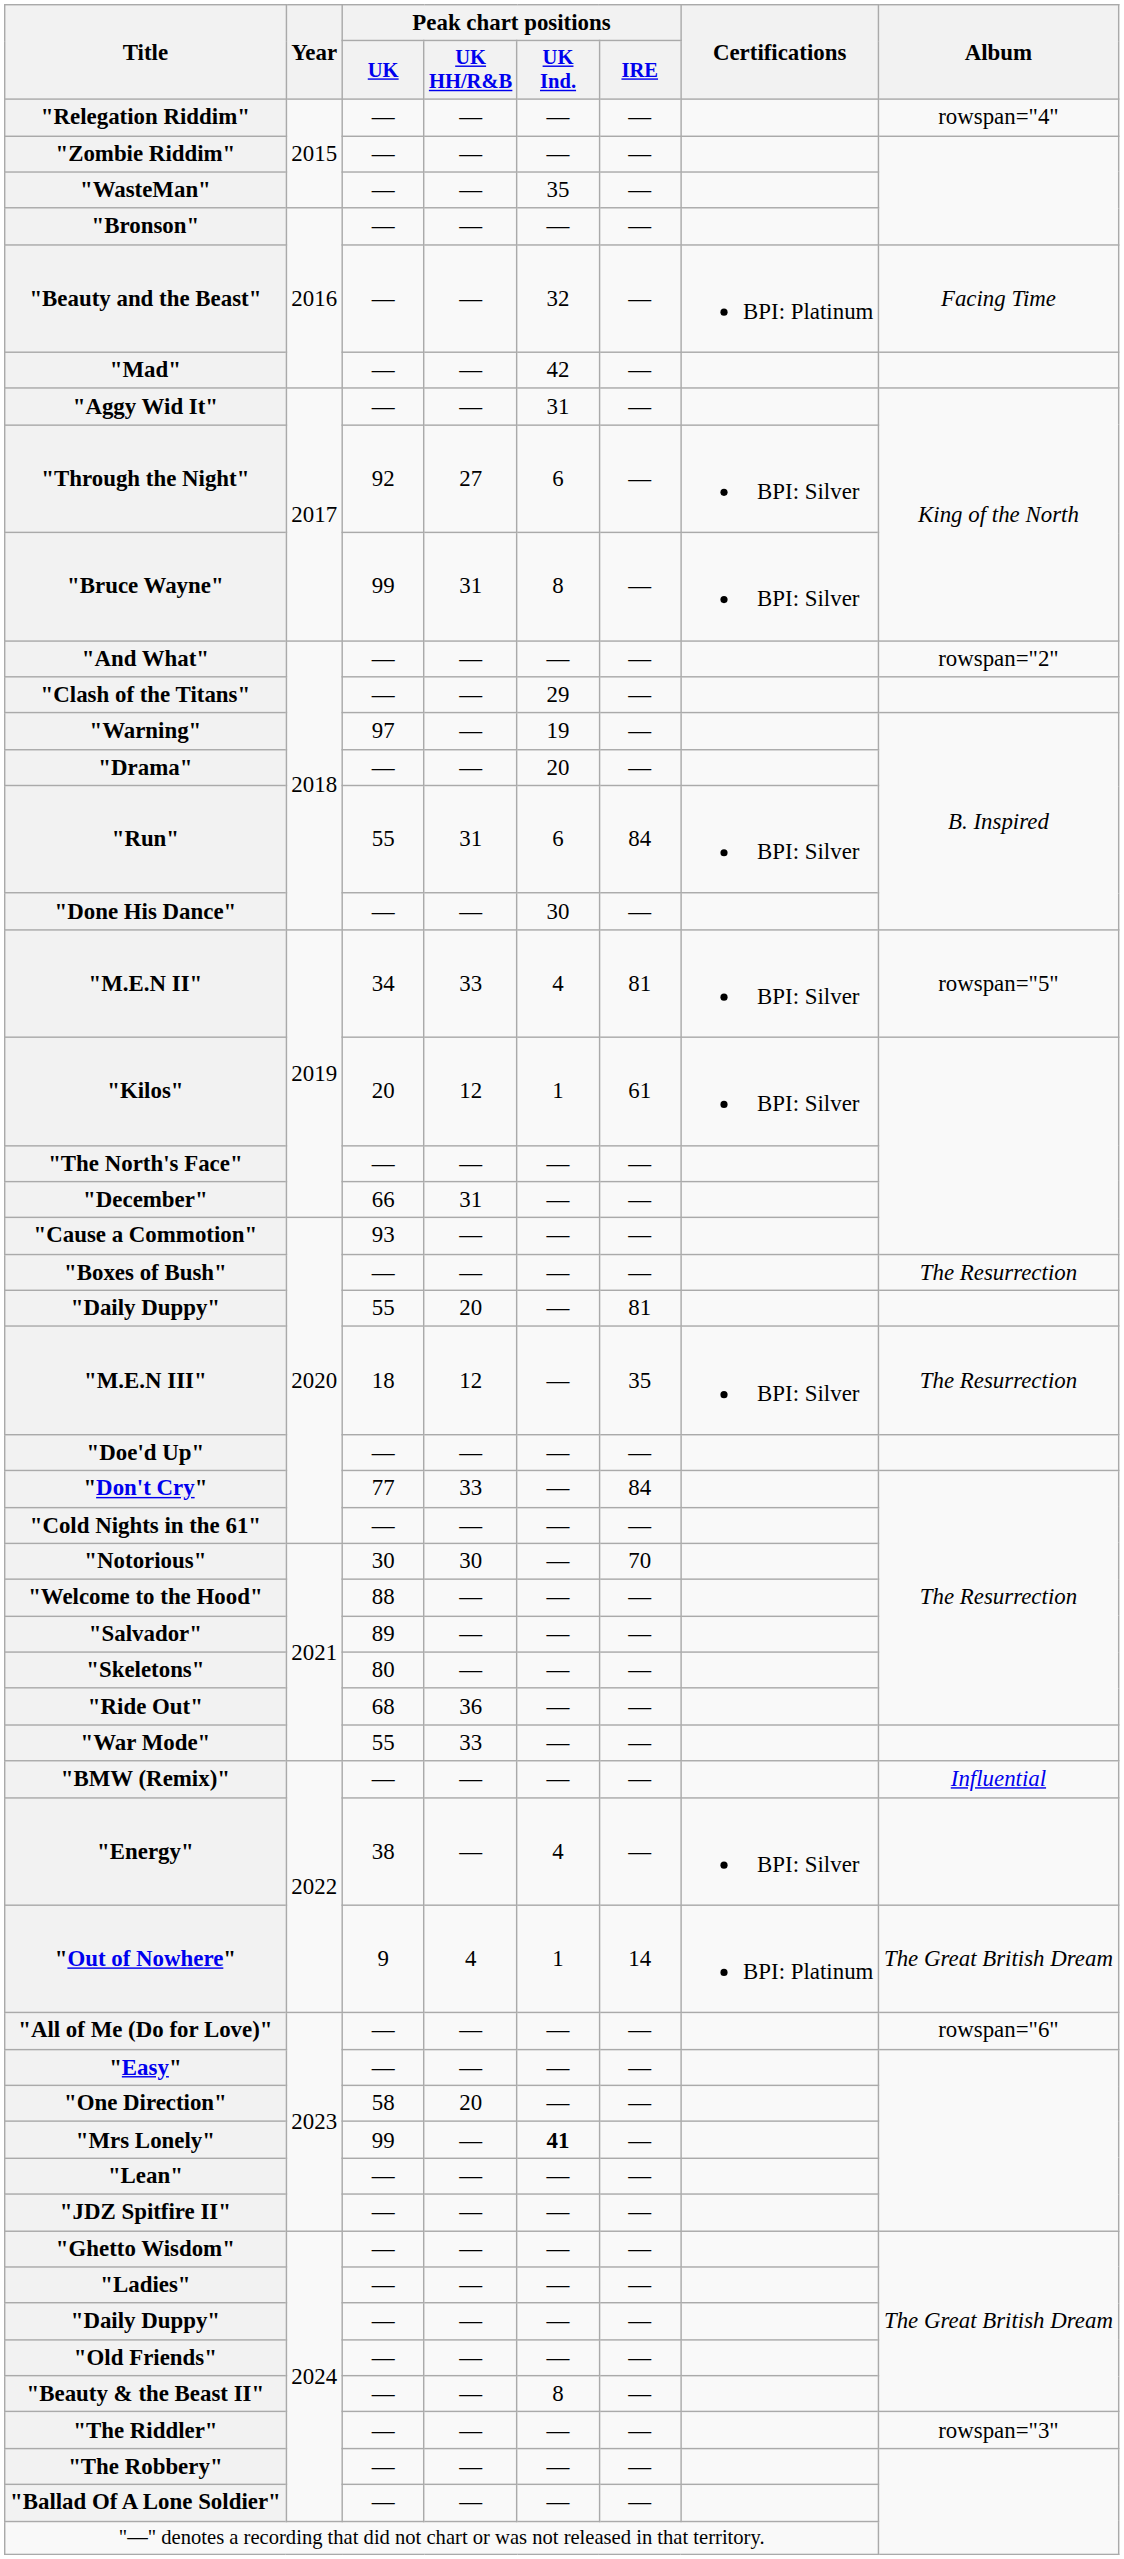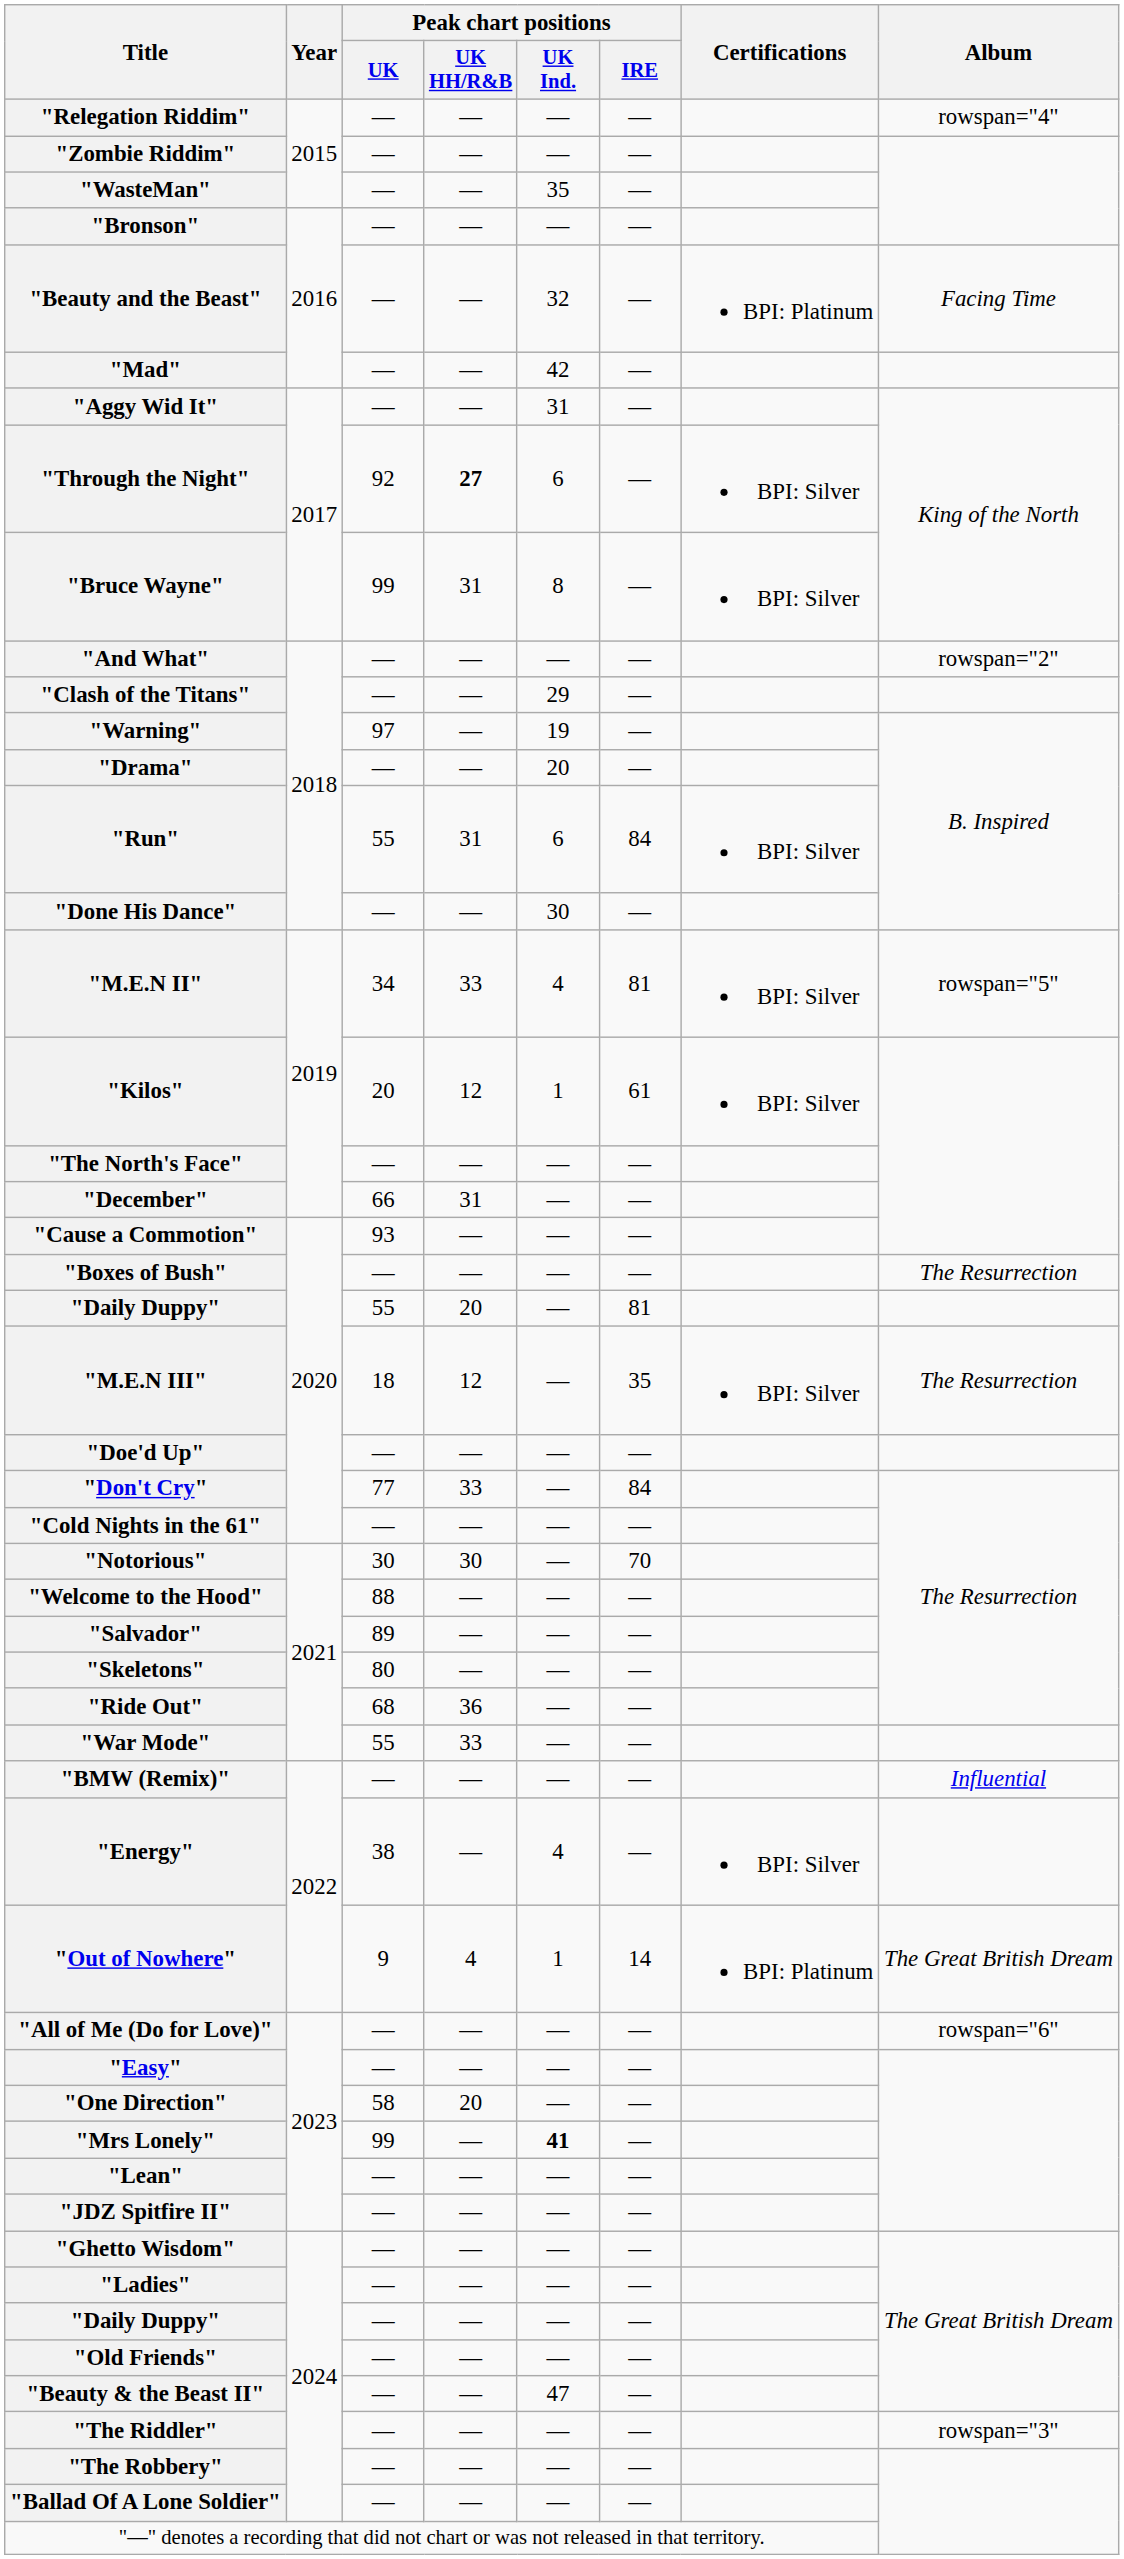(471, 478) normal -> (471, 478) bold
(558, 2393) 8 -> (558, 2393) 47
